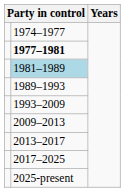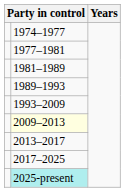(39, 50) bold -> (39, 50) normal
(39, 68) lightblue background -> (39, 68) no background
(39, 123) no background -> (39, 123) lightyellow background
(43, 178) no background -> (43, 178) paleturquoise background
